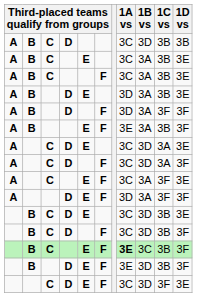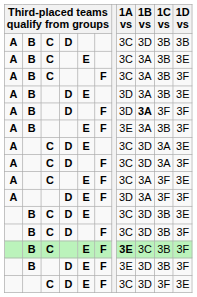(183, 77) 3E -> (183, 77) 3F
(145, 111) normal -> (145, 111) bold
